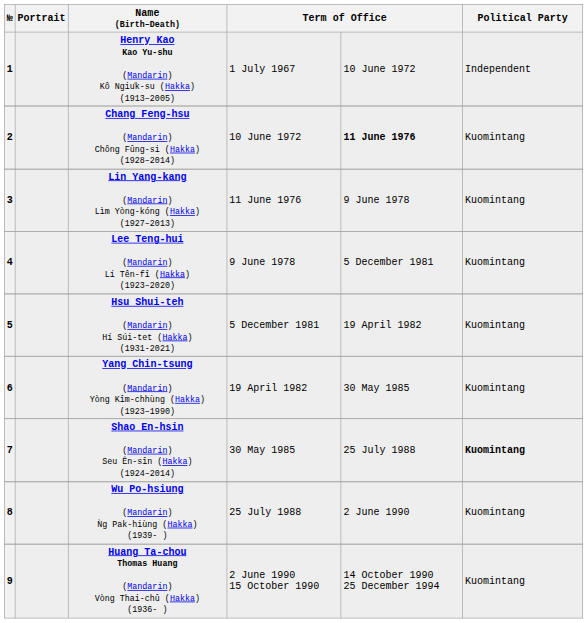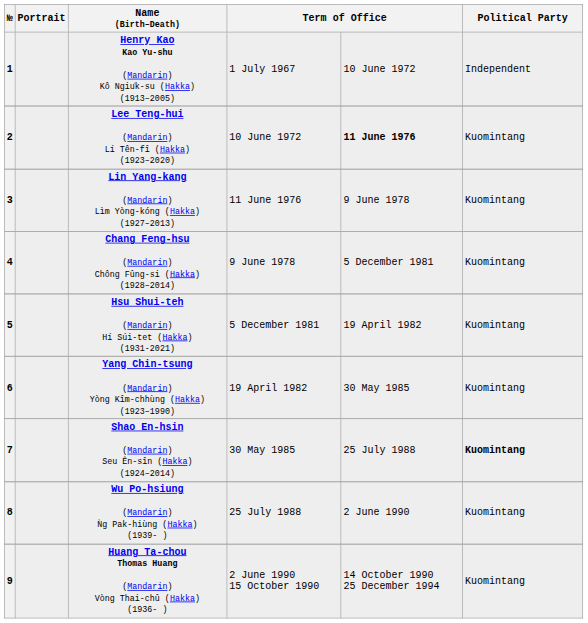(147, 137) Chang Feng-hsu (Mandarin) Chông Fûng-si (Hakka) (1928–2014) -> (147, 137) Lee Teng-hui (Mandarin) Lí Tên-fî (Hakka) (1923–2020)
(147, 262) Lee Teng-hui (Mandarin) Lí Tên-fî (Hakka) (1923–2020) -> (147, 262) Chang Feng-hsu (Mandarin) Chông Fûng-si (Hakka) (1928–2014)
